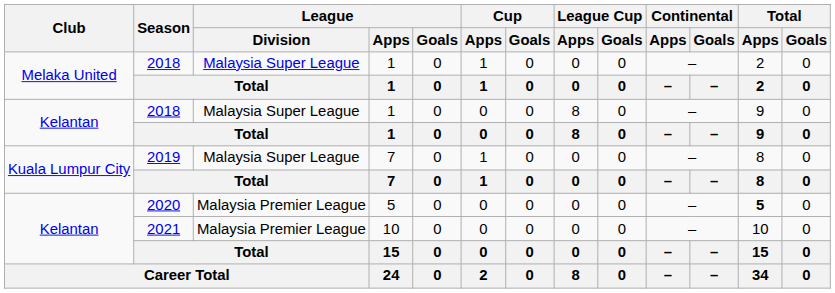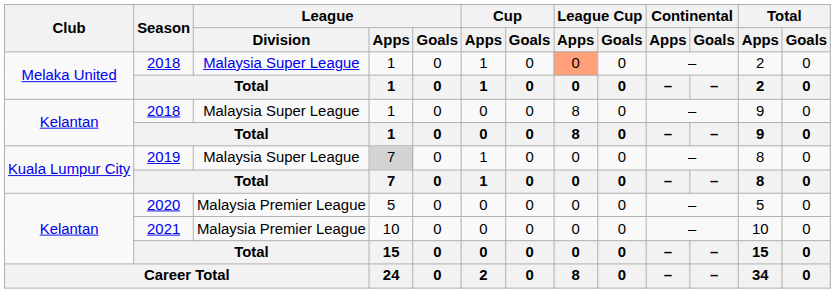(576, 63) no background -> (576, 63) lightsalmon background
(391, 157) no background -> (391, 157) lightgrey background
(760, 205) bold -> (760, 205) normal
